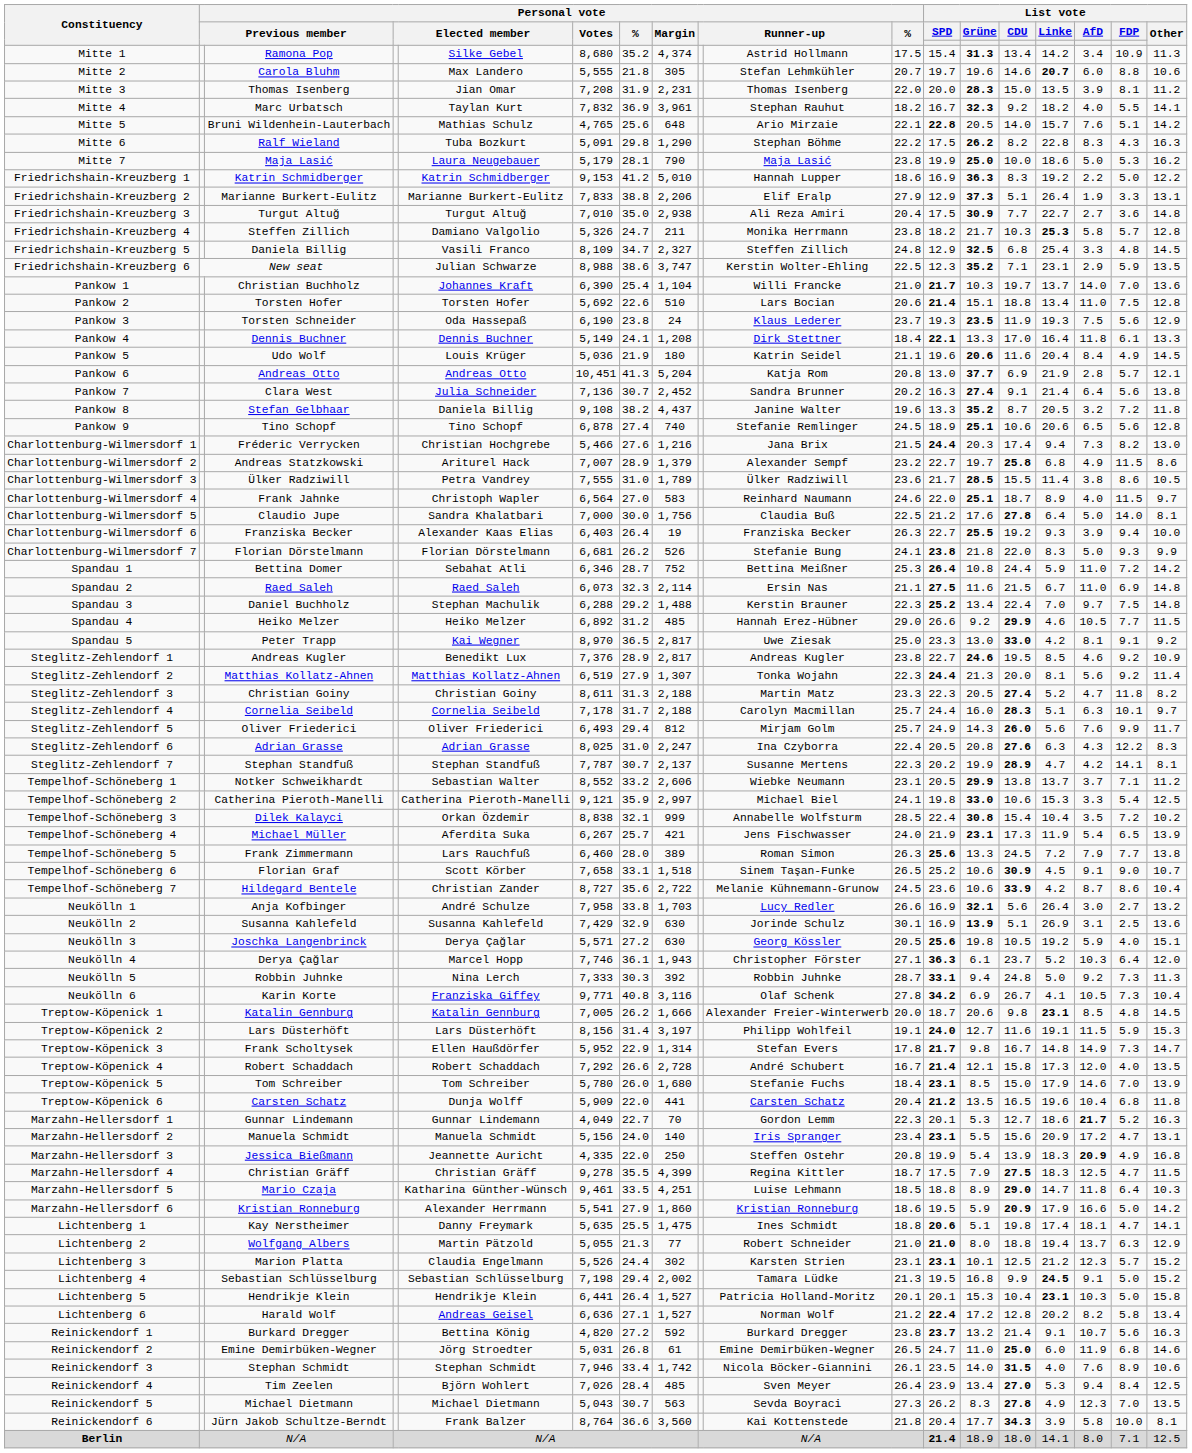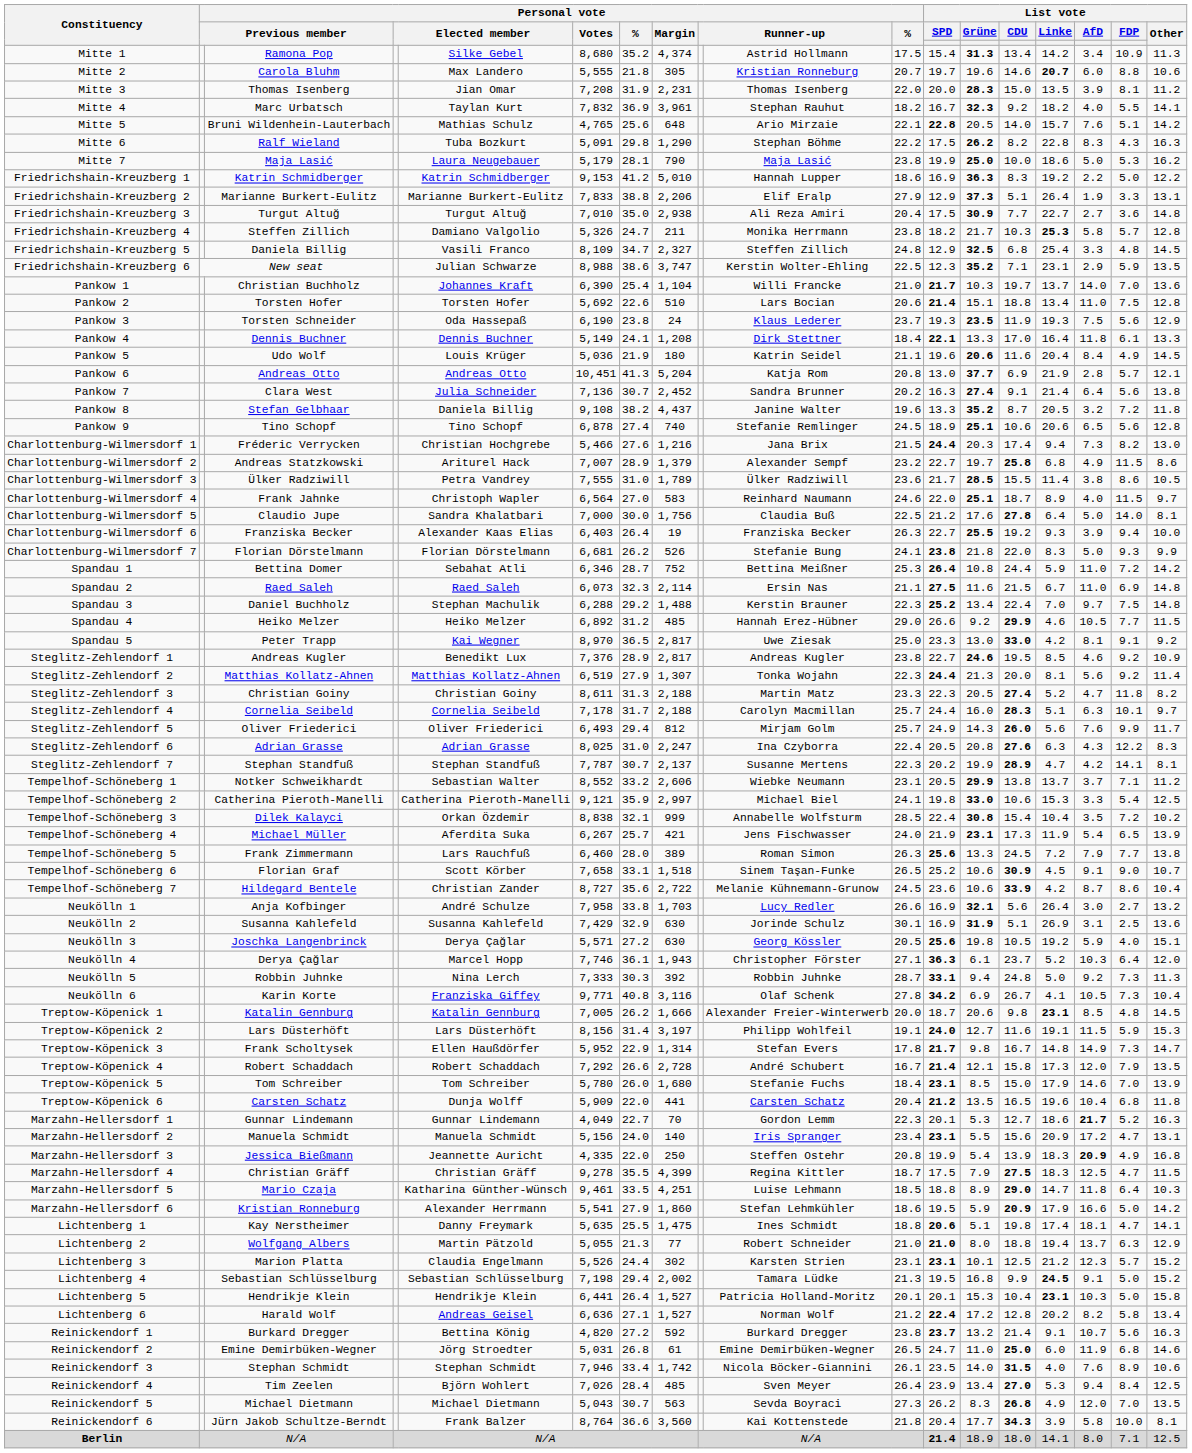(797, 72) Stefan Lehmkühler -> (797, 72) Kristian Ronneburg
(980, 924) 13.9 -> (980, 924) 31.9
(1129, 1066) 4.0 -> (1129, 1066) 7.9
(797, 1208) Kristian Ronneburg -> (797, 1208) Stefan Lehmkühler
(1017, 1404) 27.8 -> (1017, 1404) 26.8
(1093, 1404) 12.3 -> (1093, 1404) 12.0
